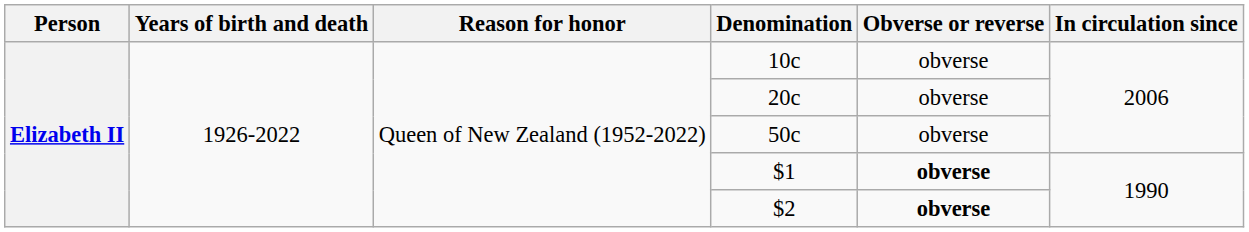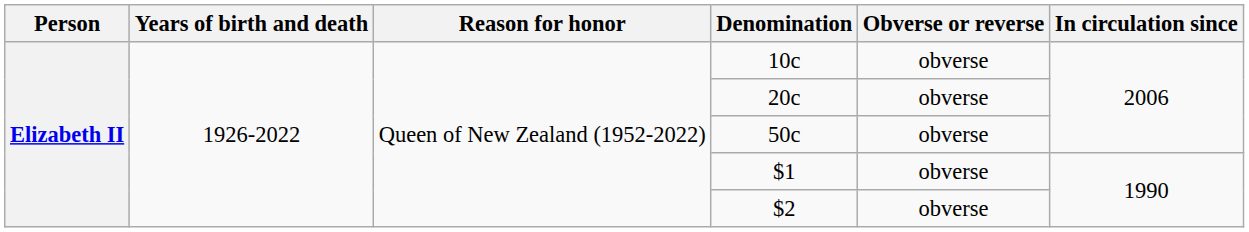(953, 171) bold -> (954, 171) normal
(953, 208) bold -> (954, 208) normal
